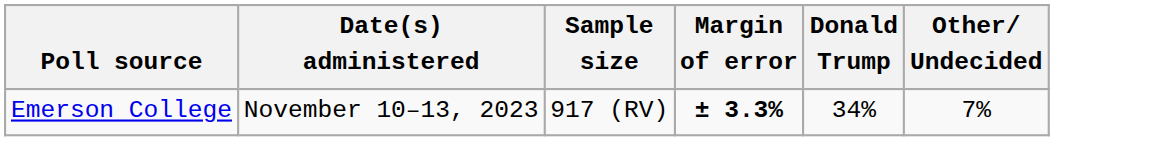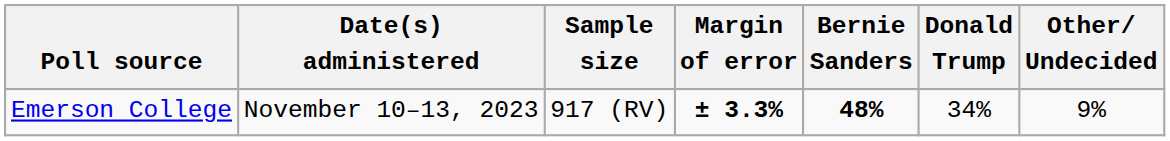+ column: (861, 45)
(976, 111) 7% -> (1091, 111) 9%
